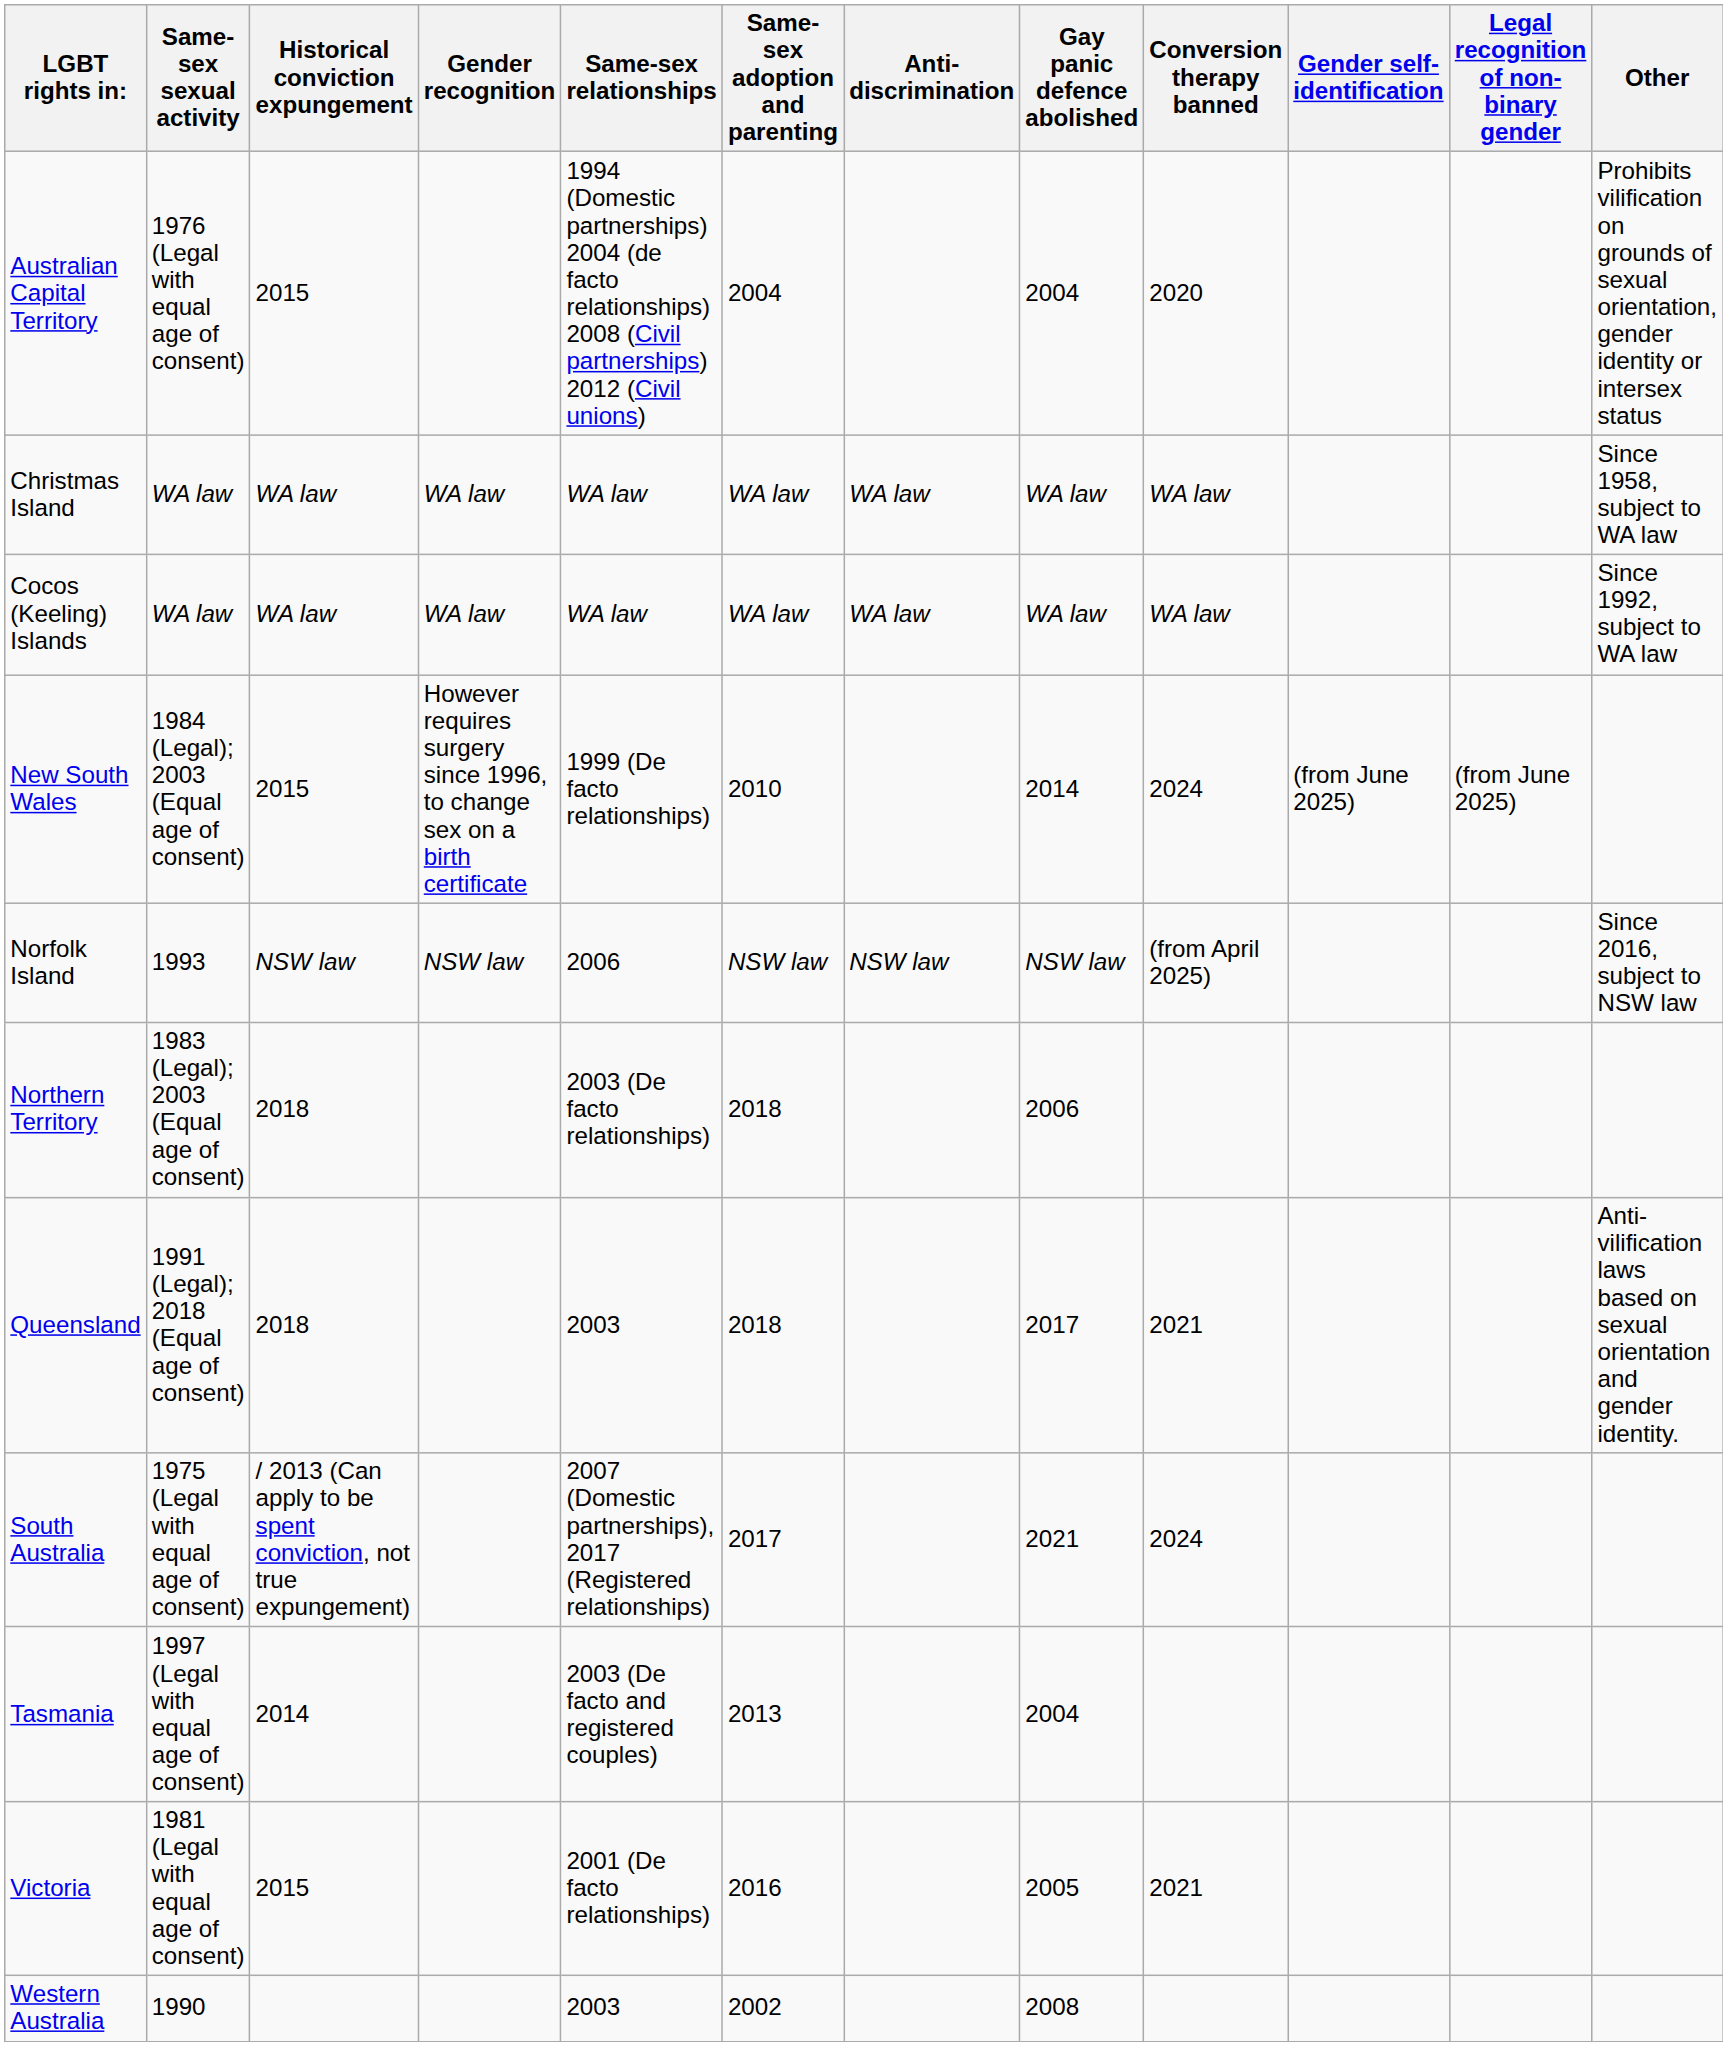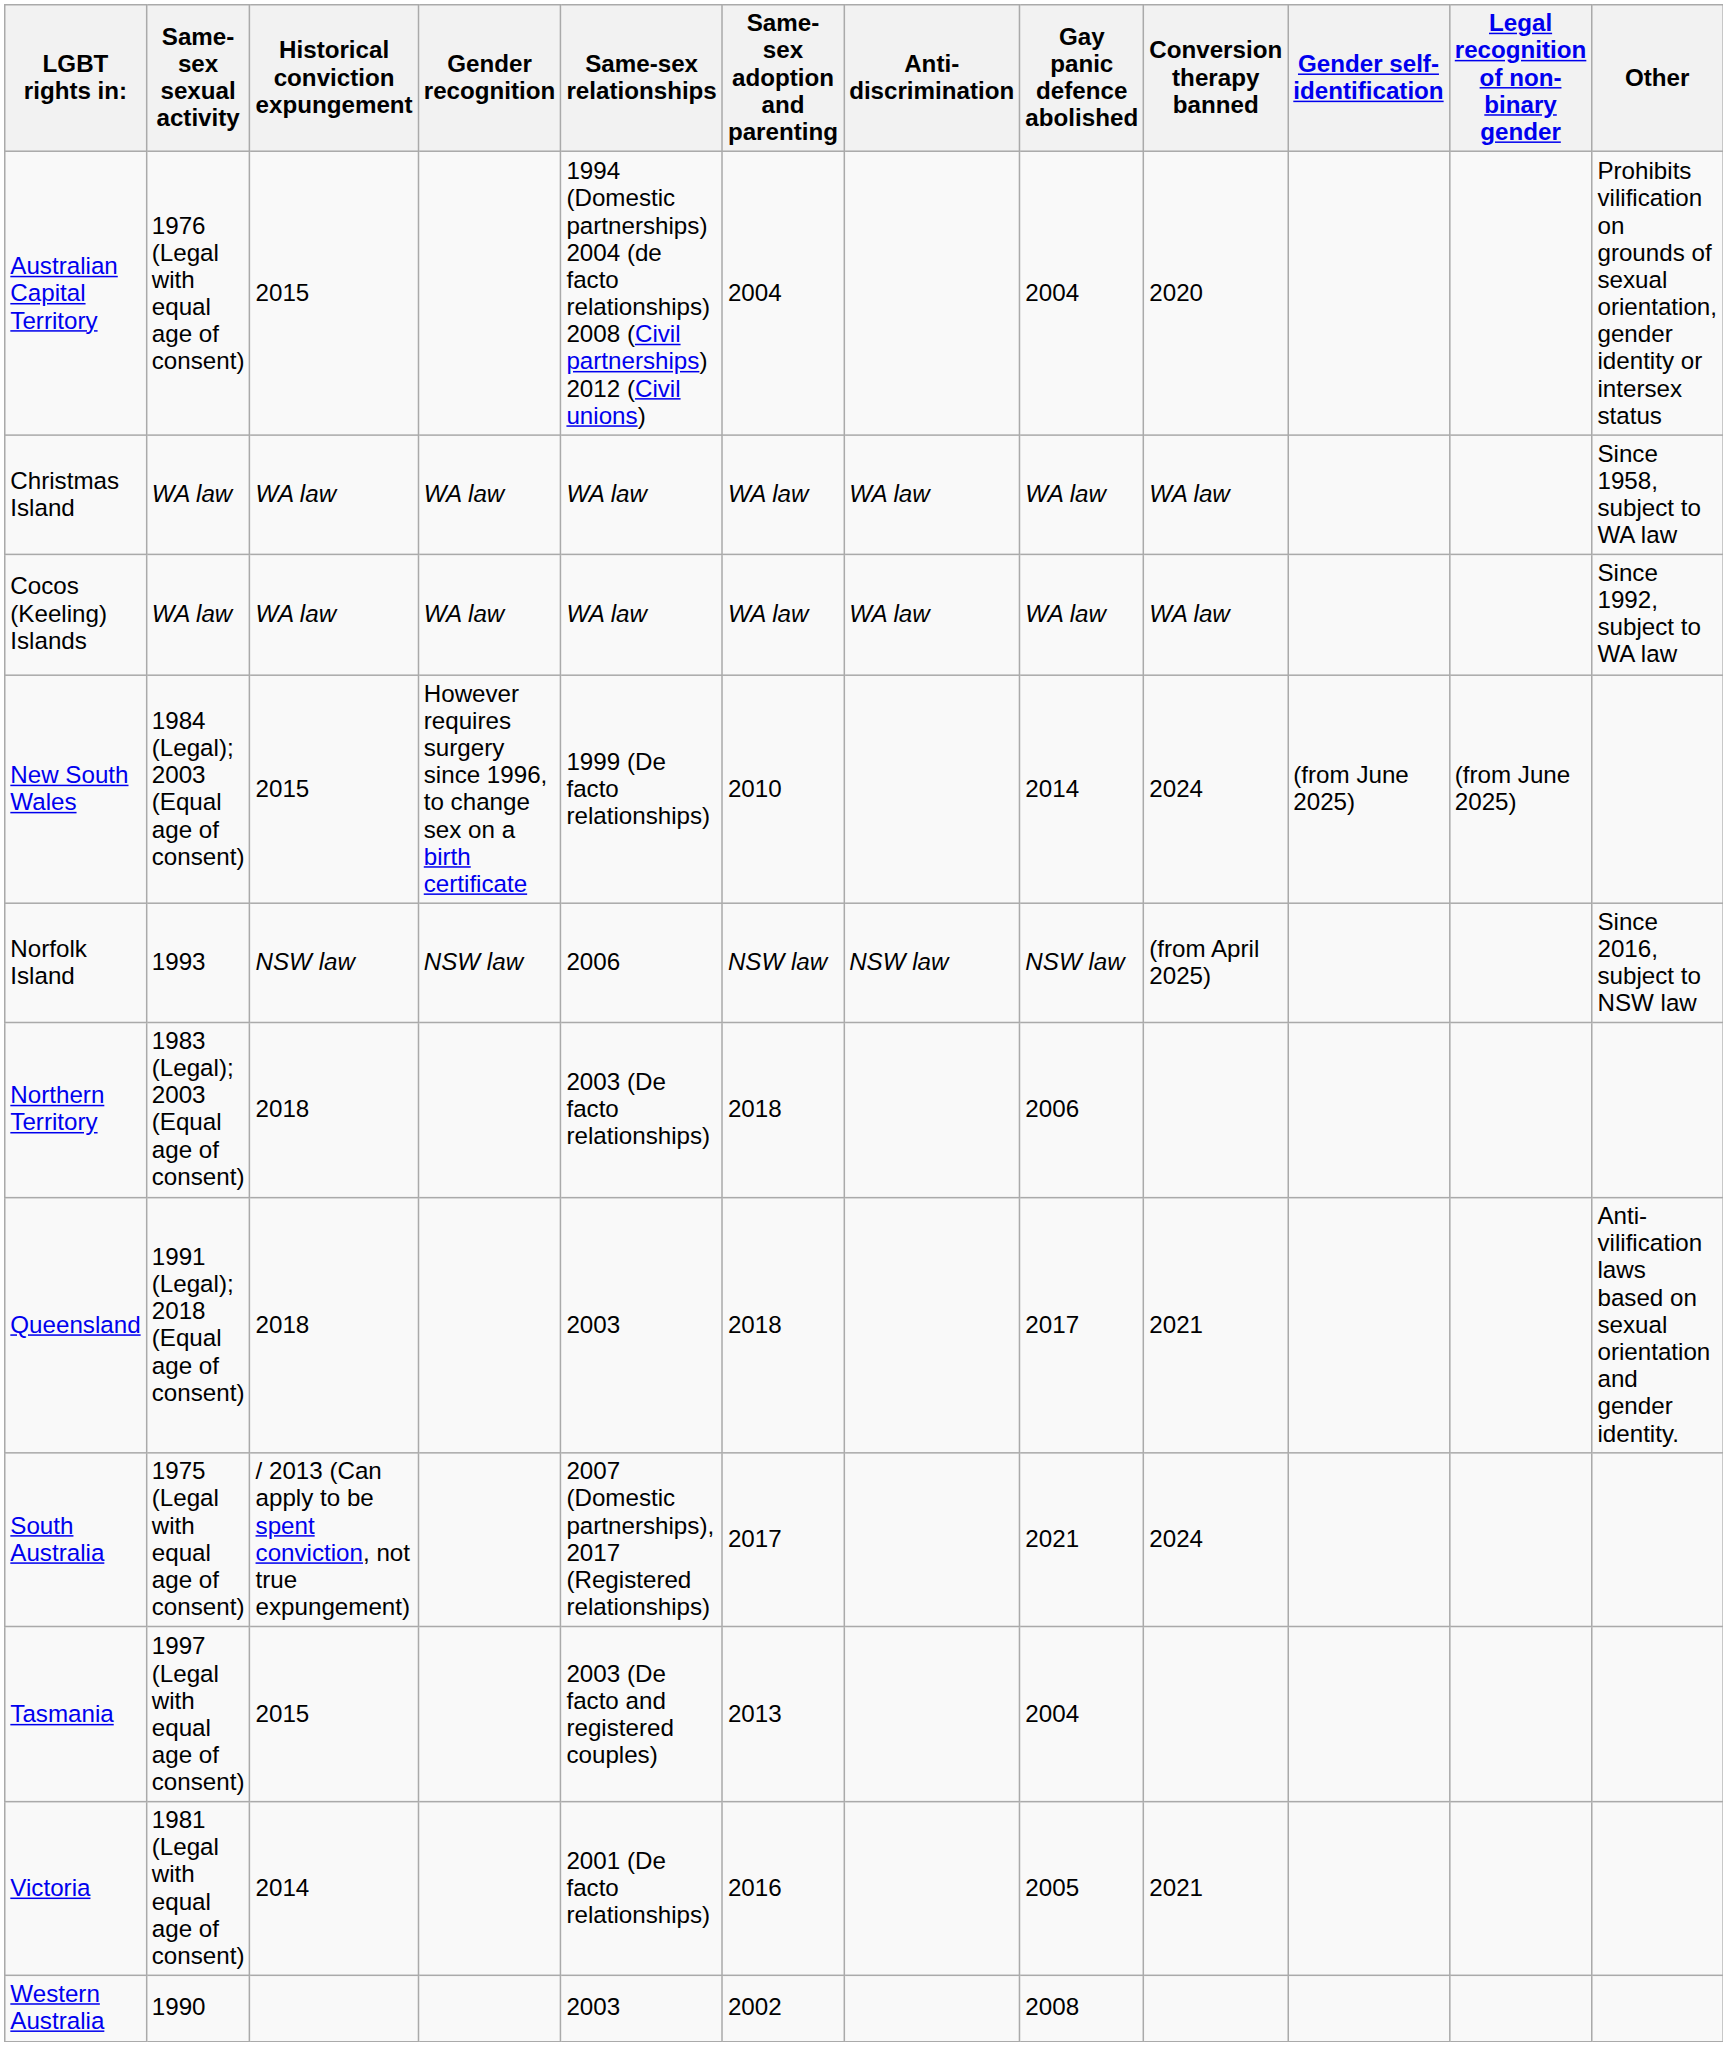(282, 1713) 2014 -> (282, 1713) 2015
(282, 1888) 2015 -> (282, 1888) 2014
